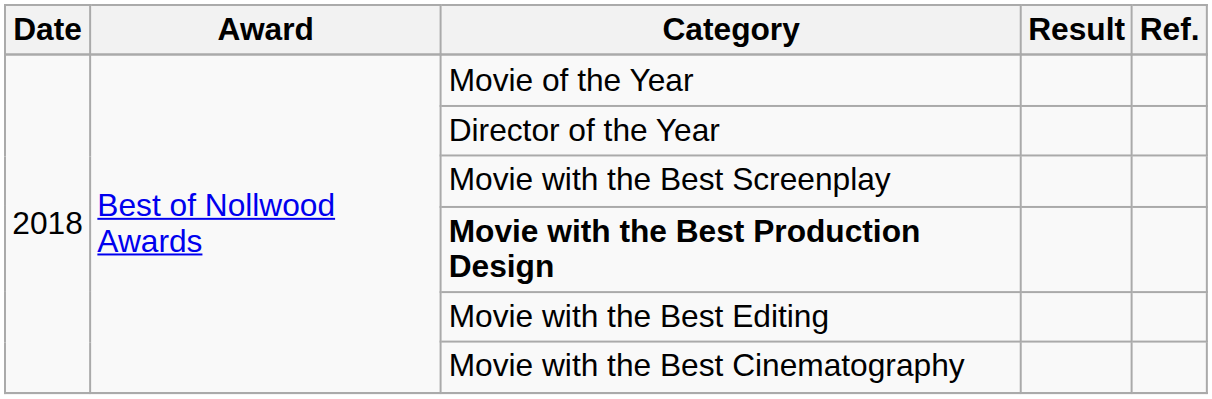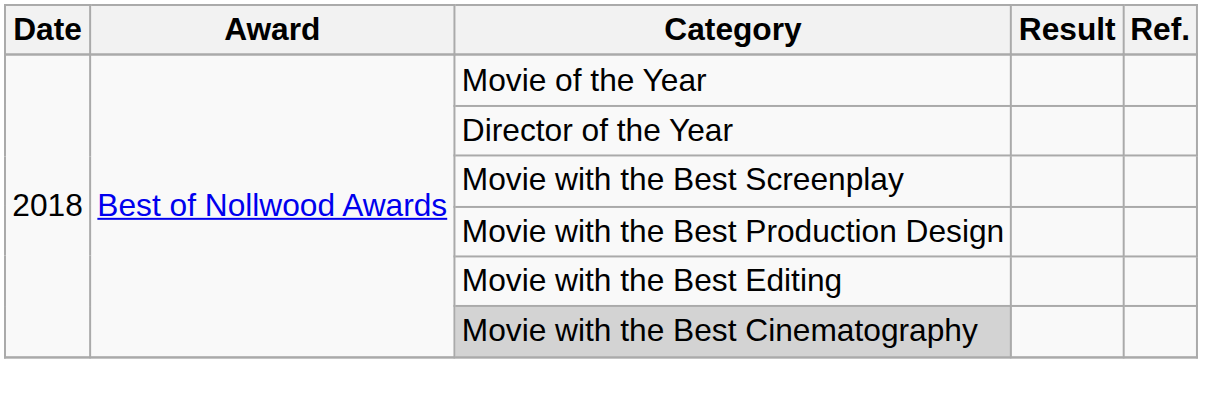(685, 248) bold -> (733, 230) normal
(707, 366) no background -> (720, 331) lightgrey background
